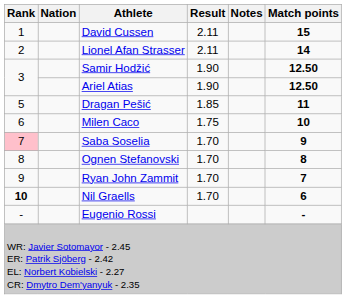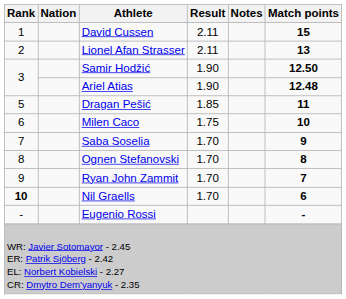(303, 50) 14 -> (303, 50) 13
(303, 86) 12.50 -> (303, 86) 12.48
(21, 141) pink background -> (21, 141) no background
